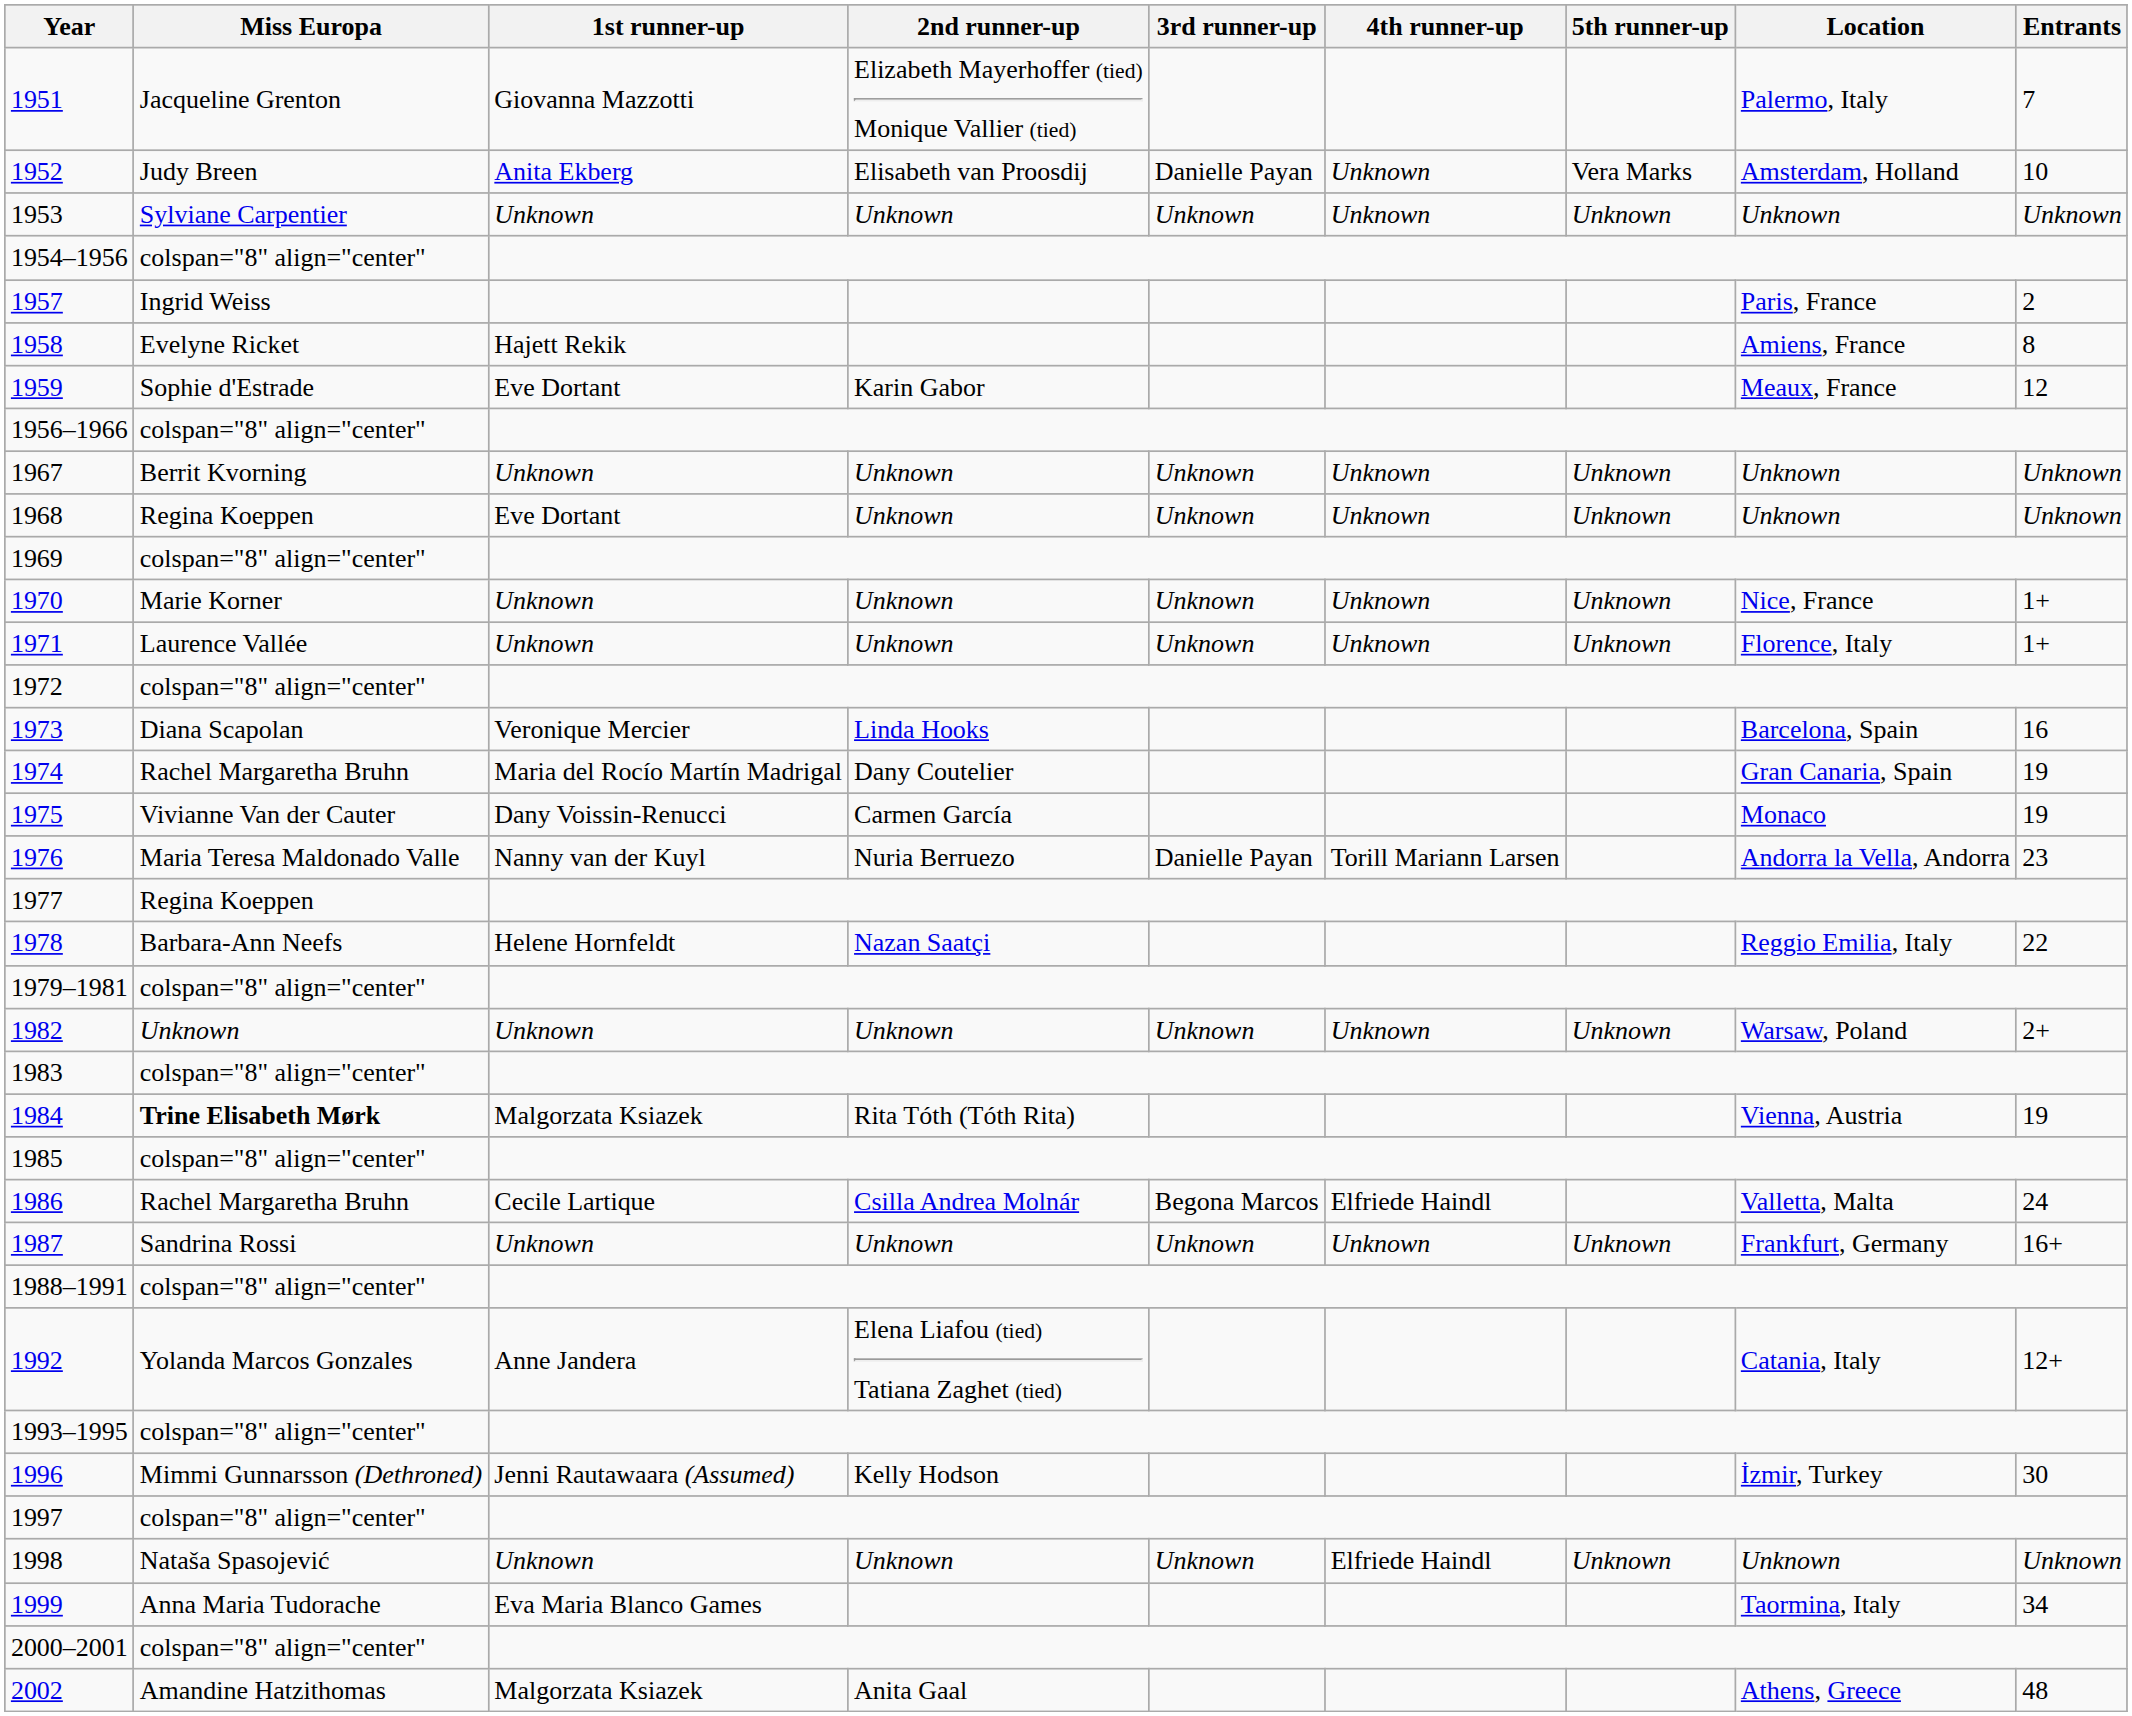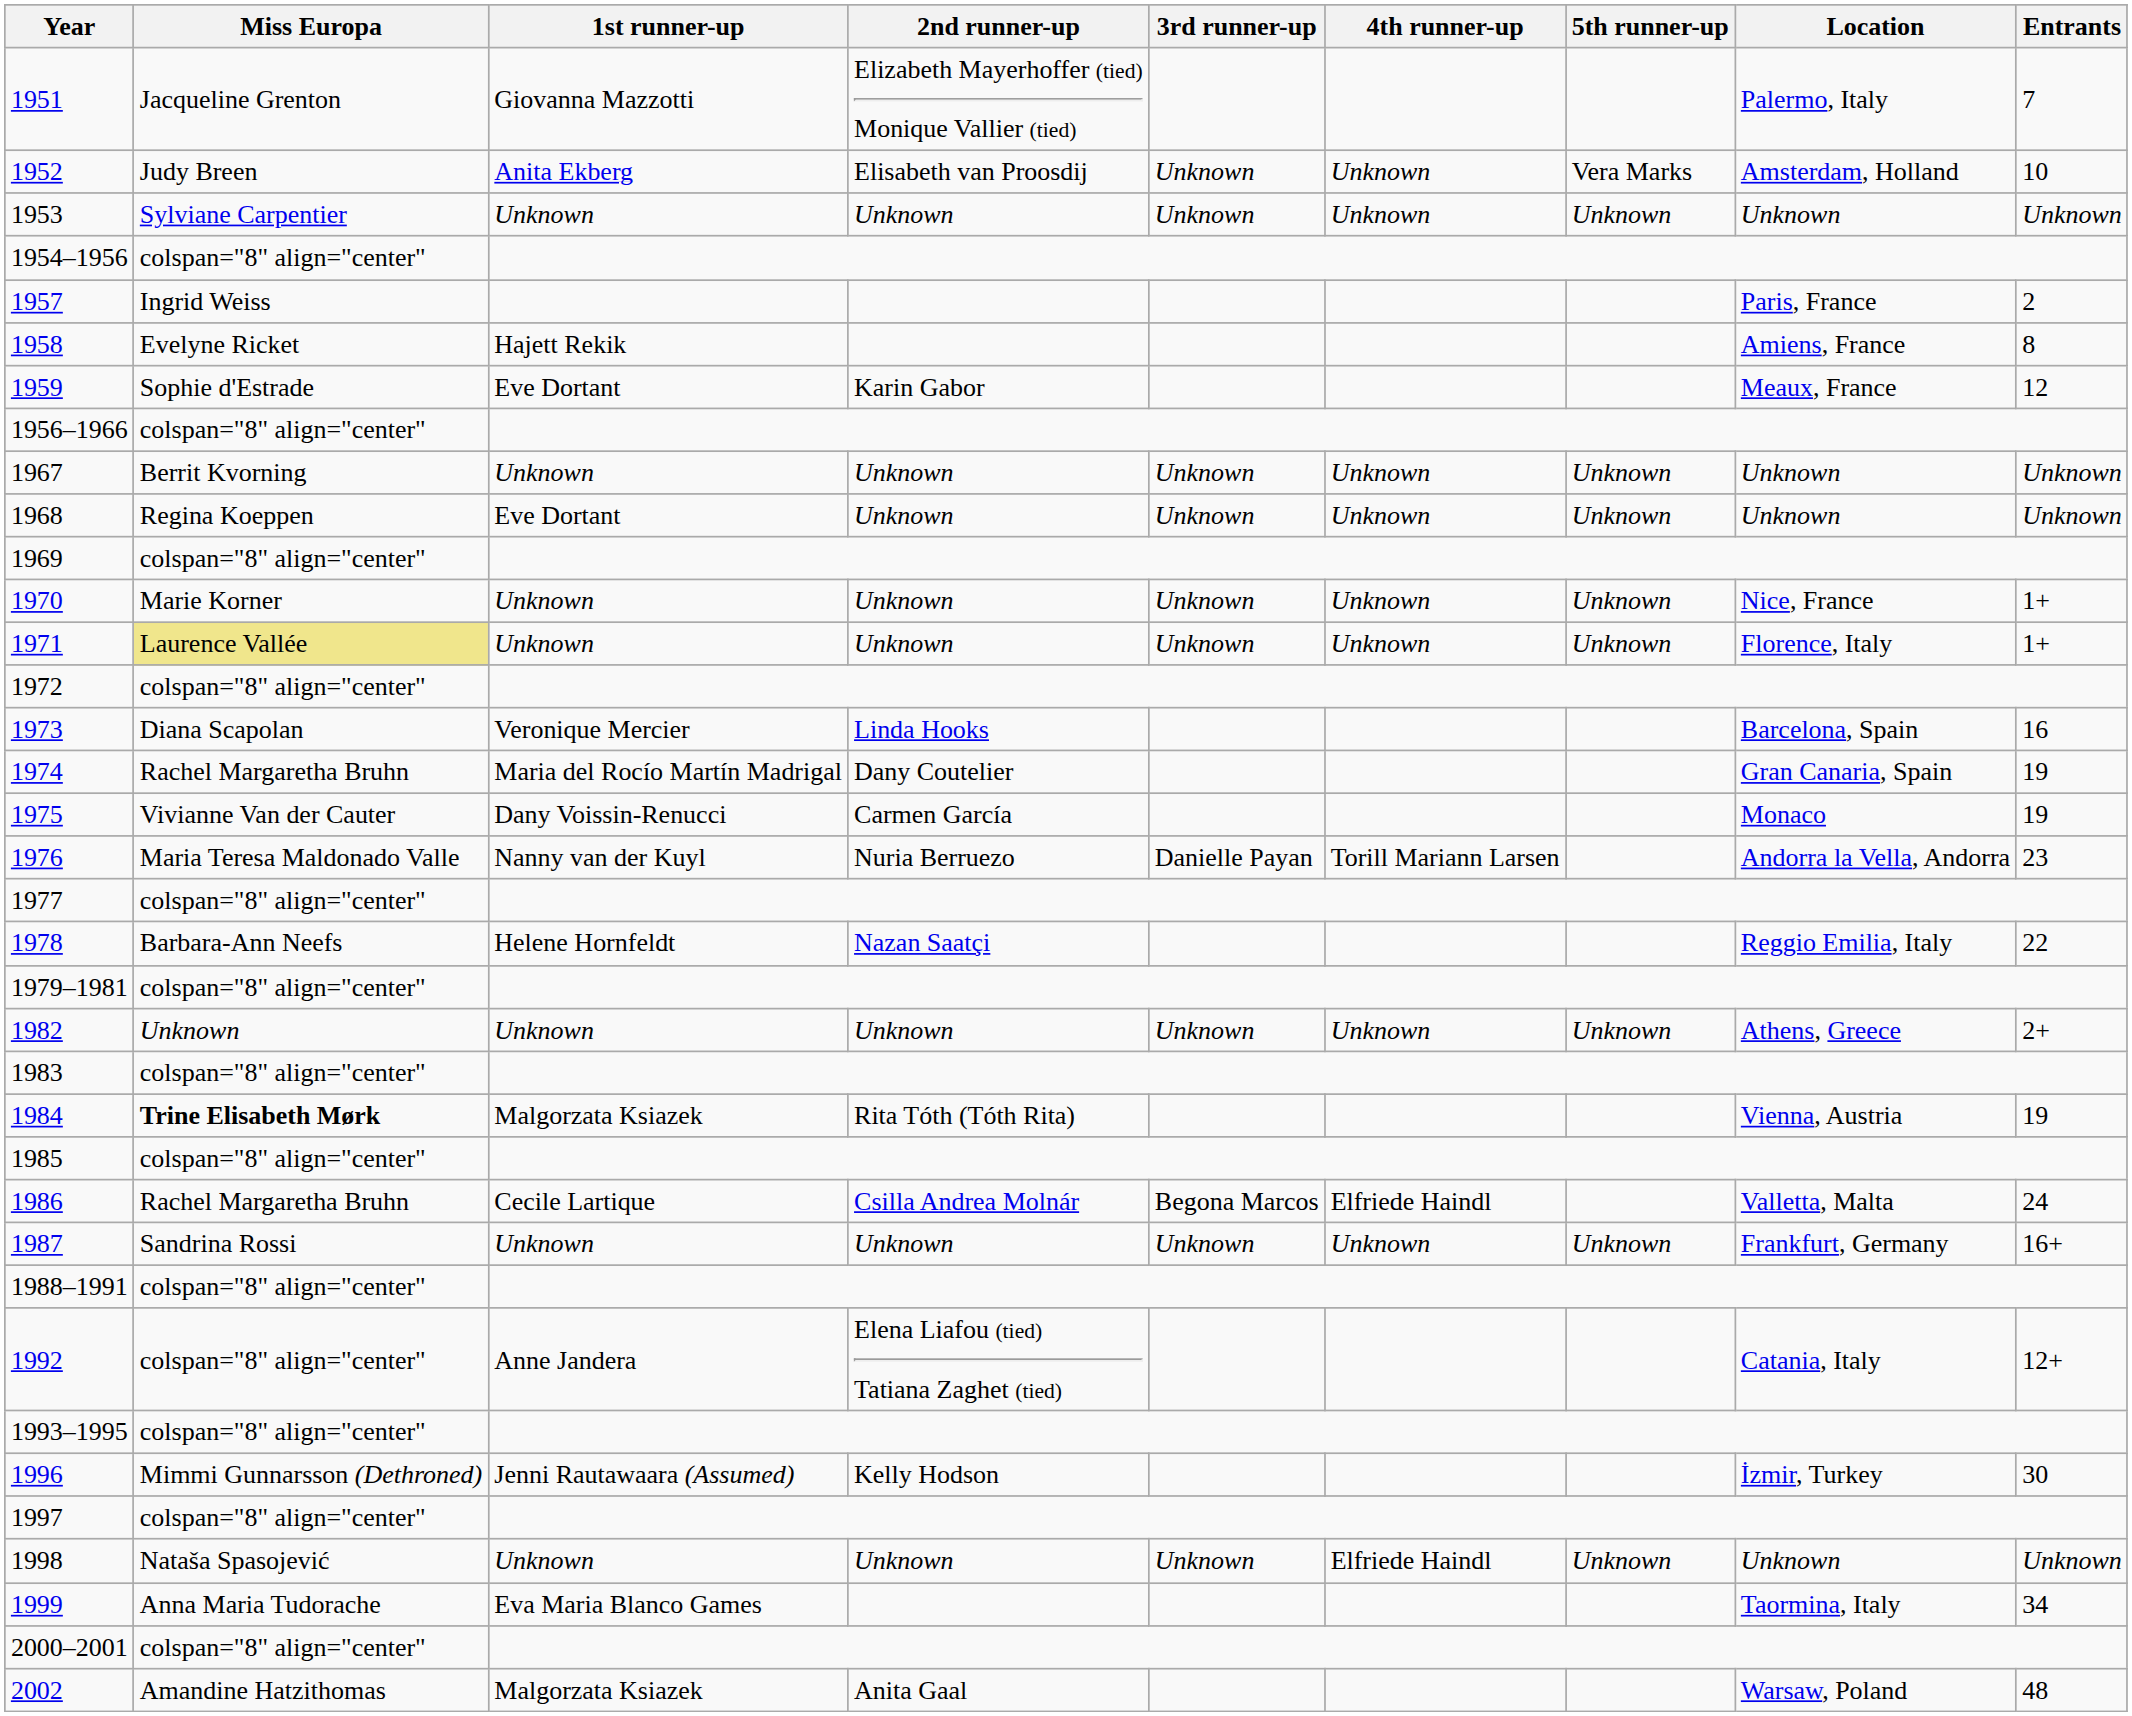(1234, 172) Danielle Payan -> (1205, 172) Unknown
(224, 643) no background -> (224, 643) khaki background
(227, 900) Regina Koeppen -> (283, 900) colspan="8" align="center"
(1824, 1029) Warsaw, Poland -> (1821, 1029) Athens, Greece
(276, 1359) Yolanda Marcos Gonzales -> (283, 1359) colspan="8" align="center"
(1821, 1689) Athens, Greece -> (1824, 1689) Warsaw, Poland
